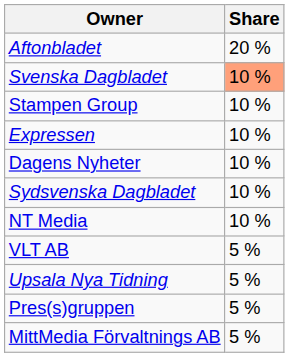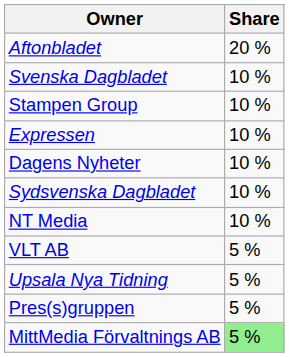(250, 76) lightsalmon background -> (250, 76) no background
(245, 337) no background -> (245, 337) lightgreen background
